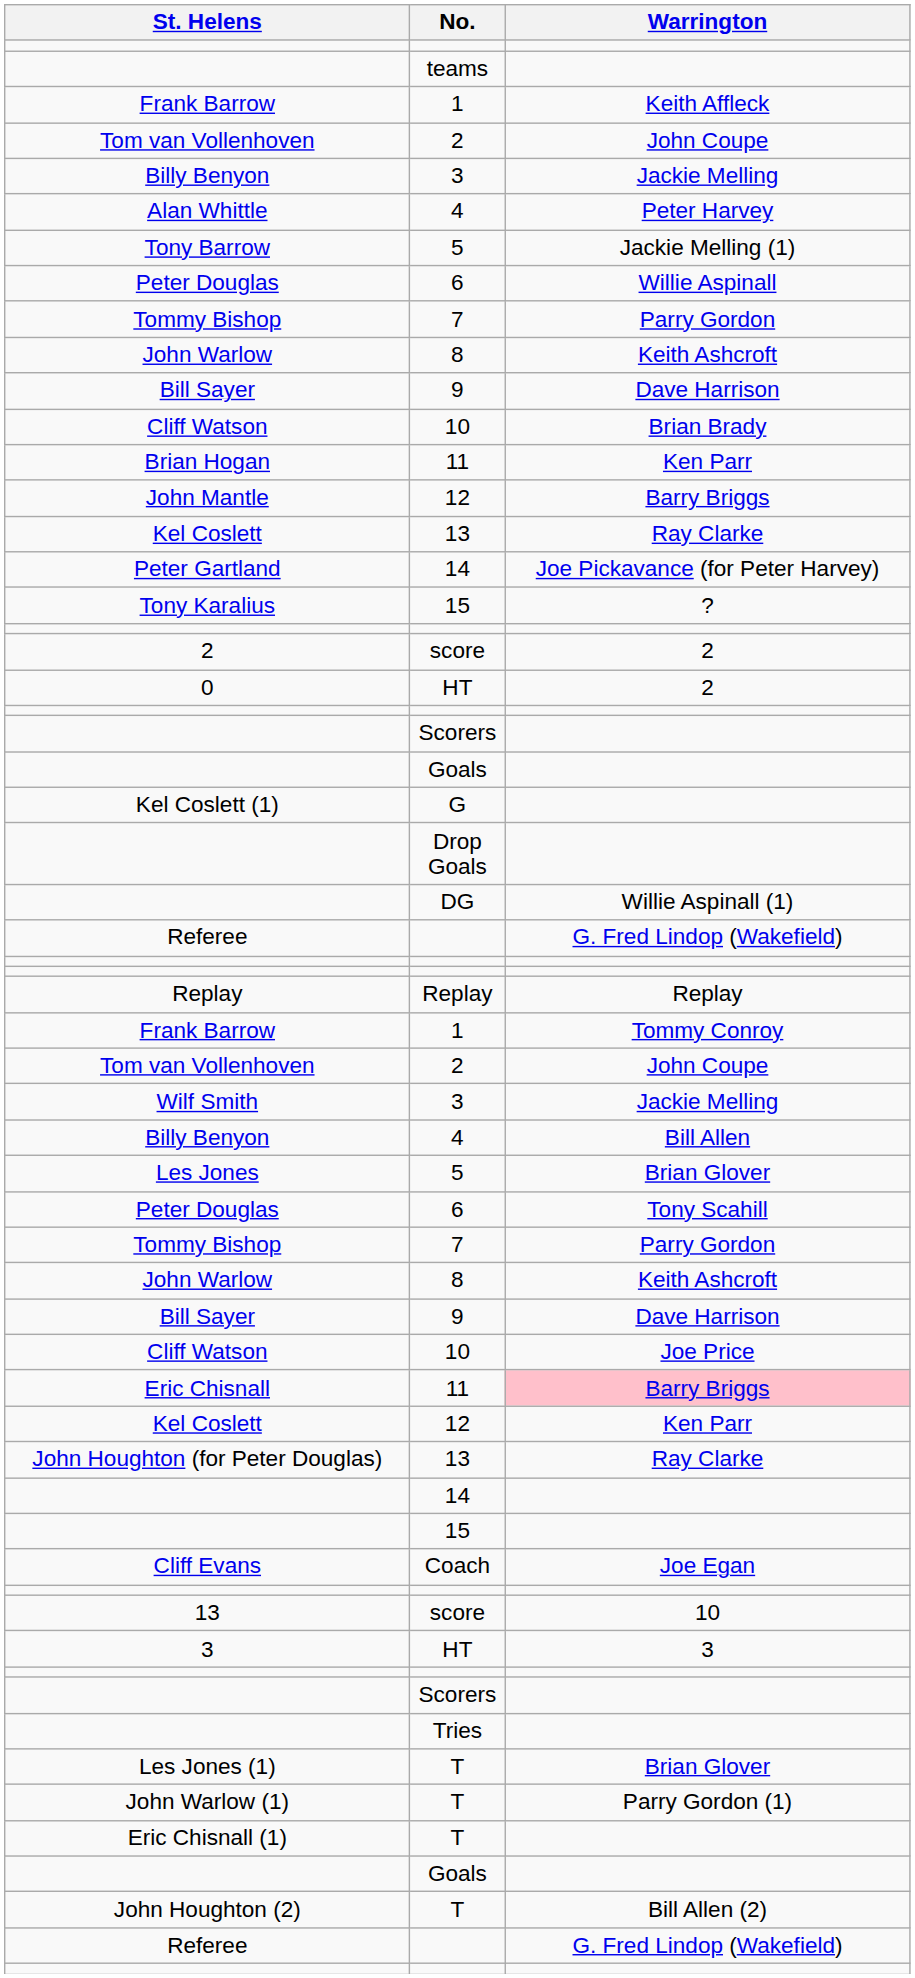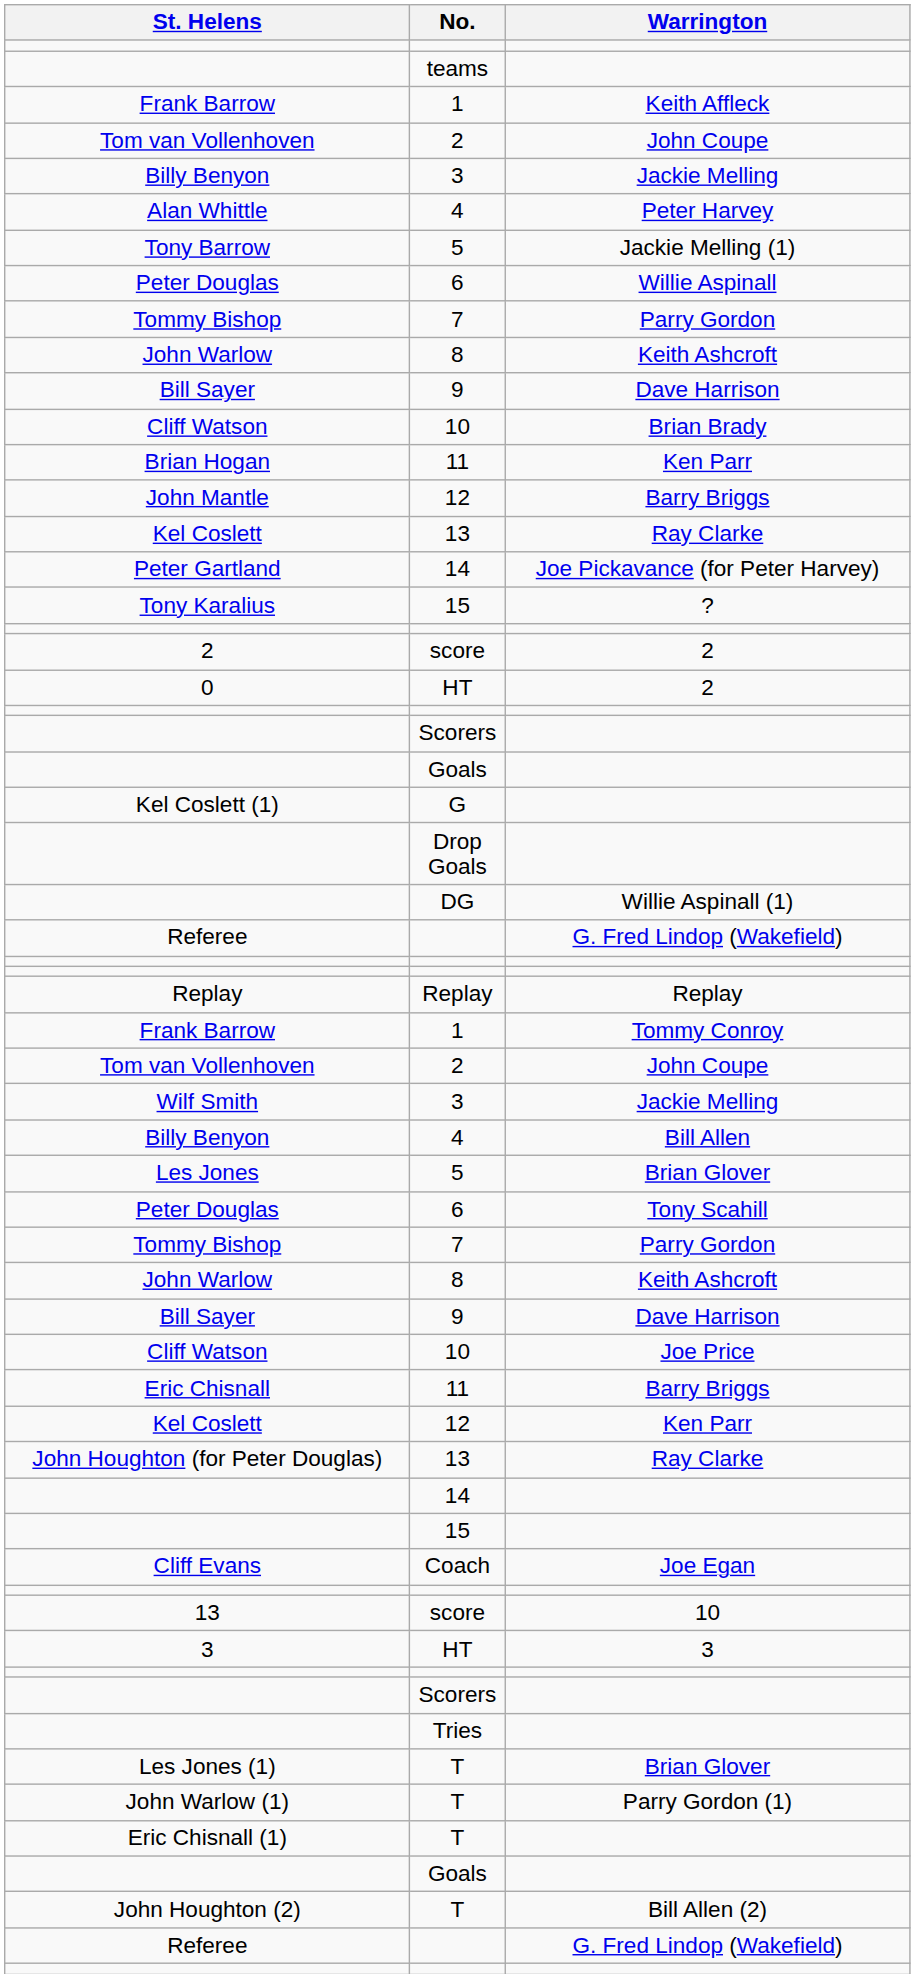(708, 1387) pink background -> (708, 1387) no background
